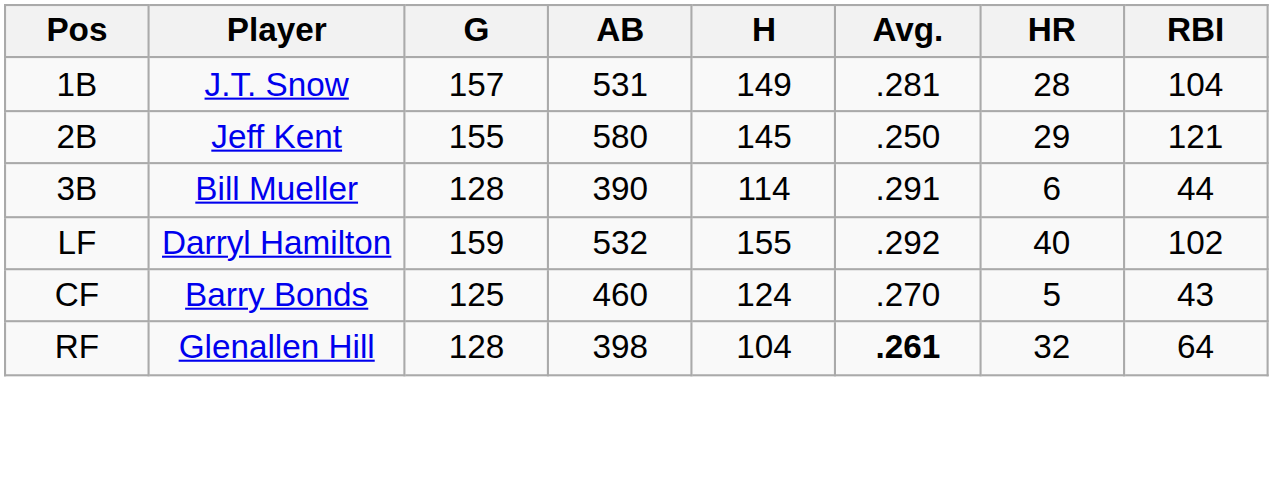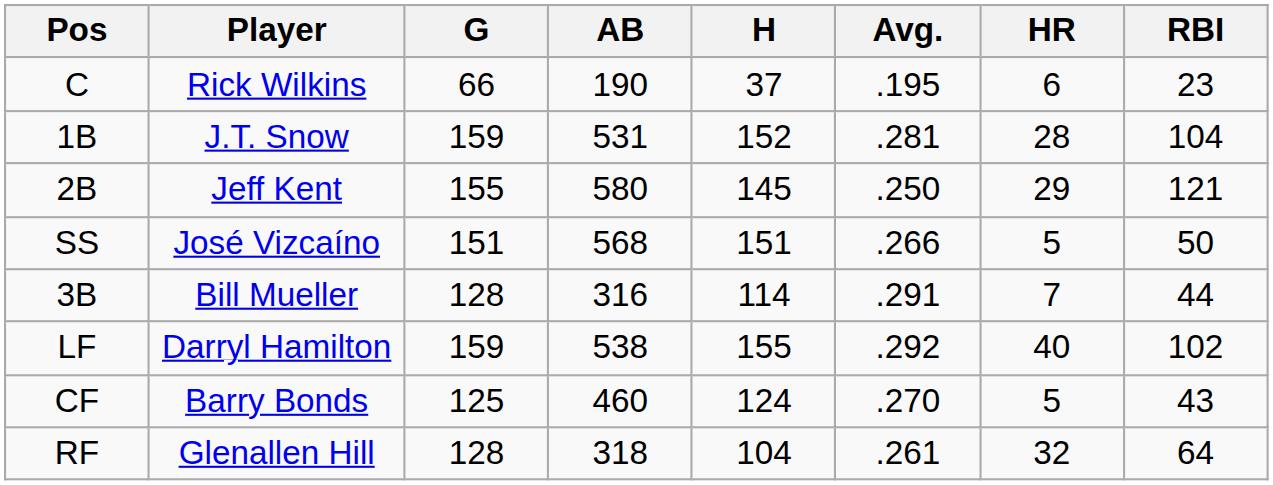+ row: (77, 83)
(476, 83) 157 -> (476, 136) 159
(764, 83) 149 -> (764, 136) 152
+ row: (77, 242)
(620, 189) 390 -> (620, 294) 316
(1052, 189) 6 -> (1052, 294) 7
(620, 242) 532 -> (620, 347) 538
(620, 347) 398 -> (620, 453) 318
(908, 347) bold -> (908, 453) normal
